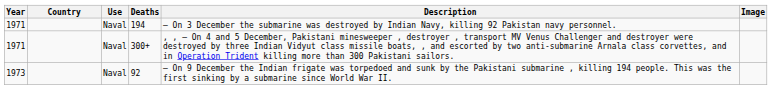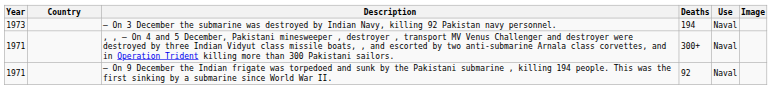columns swapped: (450, 12) <-> (115, 12)
(16, 25) 1971 -> (16, 25) 1973
(16, 73) 1973 -> (16, 73) 1971
